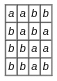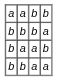(23, 31) a -> (23, 31) b
(23, 49) b -> (23, 49) a
(46, 49) a -> (46, 49) b
(46, 66) b -> (46, 66) a
